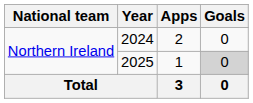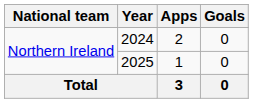(225, 62) lightgrey background -> (225, 62) no background
